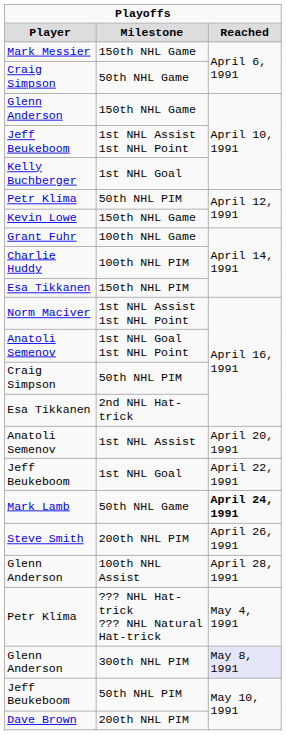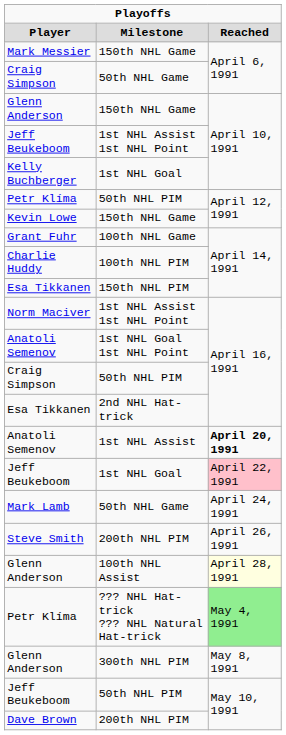(242, 442) normal -> (242, 442) bold
(242, 475) no background -> (242, 475) pink background
(242, 507) bold -> (242, 507) normal
(242, 571) no background -> (242, 571) lightyellow background
(231, 617) no background -> (231, 617) lightgreen background
(231, 662) lavender background -> (231, 662) no background
